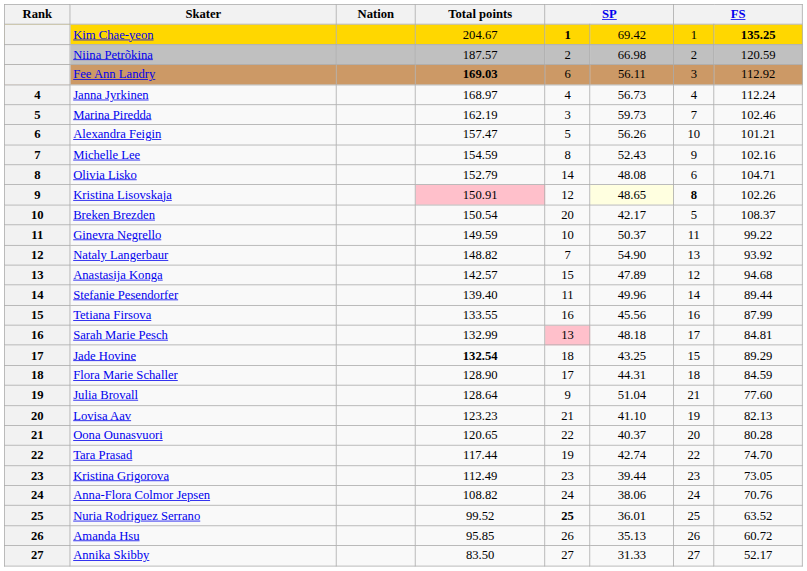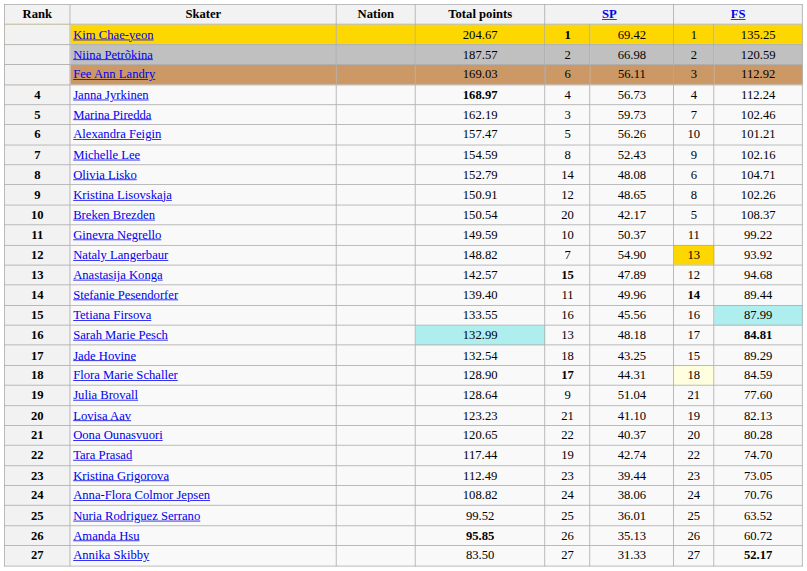(758, 34) bold -> (758, 34) normal
(480, 74) bold -> (480, 74) normal
(480, 94) normal -> (480, 94) bold
(480, 194) pink background -> (480, 194) no background
(632, 194) lightyellow background -> (632, 194) no background
(694, 194) bold -> (694, 194) normal
(694, 255) no background -> (694, 255) gold background
(568, 275) normal -> (568, 275) bold
(694, 295) normal -> (694, 295) bold
(758, 315) no background -> (758, 315) paleturquoise background
(480, 335) no background -> (480, 335) paleturquoise background
(568, 335) pink background -> (568, 335) no background
(758, 335) normal -> (758, 335) bold
(480, 355) bold -> (480, 355) normal
(568, 375) normal -> (568, 375) bold
(694, 375) no background -> (694, 375) lightyellow background
(568, 515) bold -> (568, 515) normal
(480, 535) normal -> (480, 535) bold
(758, 555) normal -> (758, 555) bold
